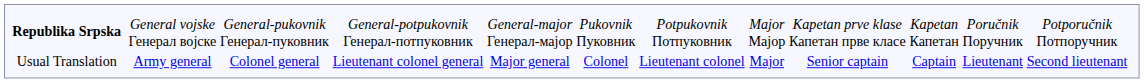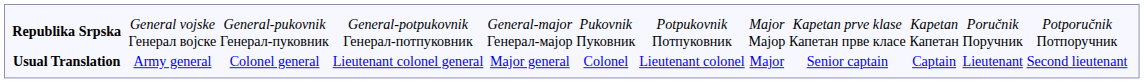(67, 61) normal -> (67, 61) bold
